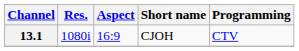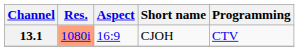(76, 35) no background -> (76, 35) lightsalmon background
